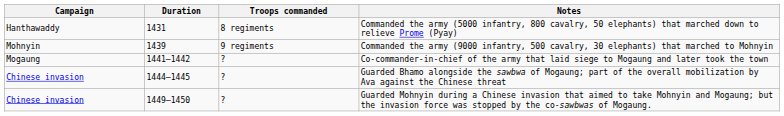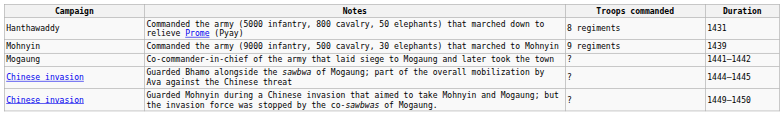columns swapped: (182, 11) <-> (569, 11)
